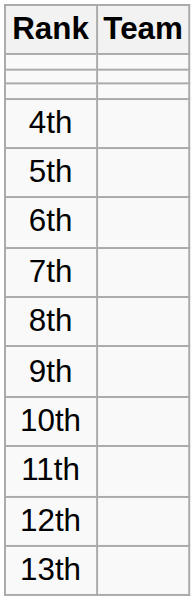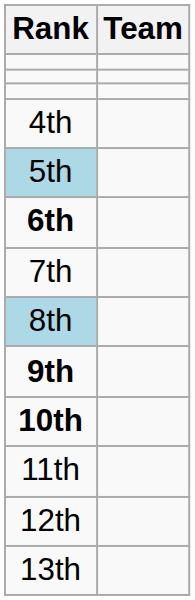(51, 172) no background -> (51, 172) lightblue background
(51, 221) normal -> (51, 221) bold
(51, 321) no background -> (51, 321) lightblue background
(51, 371) normal -> (51, 371) bold
(51, 420) normal -> (51, 420) bold
